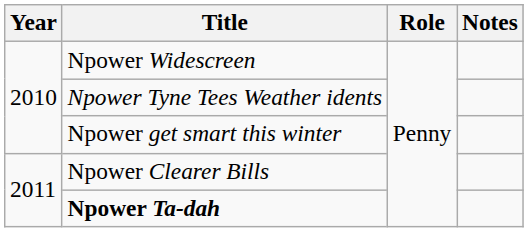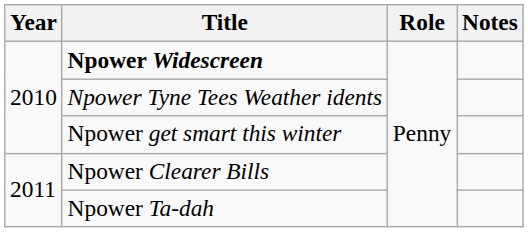(162, 60) normal -> (165, 60) bold
(144, 208) bold -> (141, 208) normal
